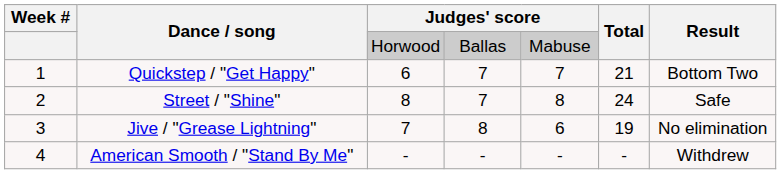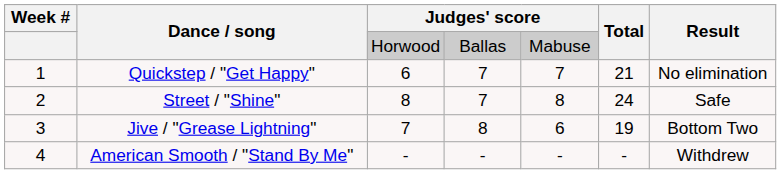(713, 73) Bottom Two -> (713, 73) No elimination
(713, 127) No elimination -> (713, 127) Bottom Two
